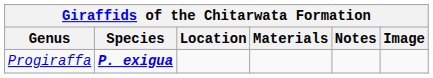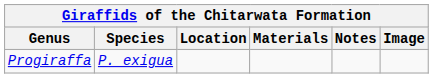(136, 61) bold -> (136, 61) normal
